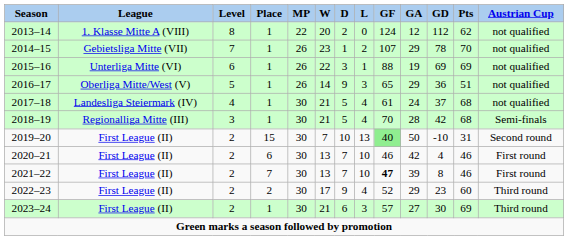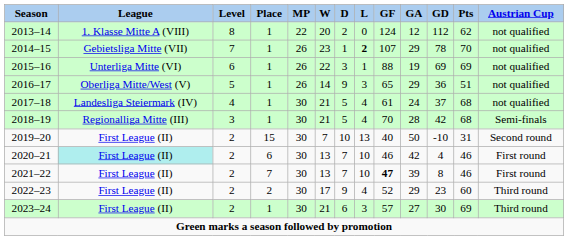(364, 48) normal -> (364, 48) bold
(387, 137) lightgreen background -> (387, 137) no background
(135, 155) no background -> (135, 155) paleturquoise background
